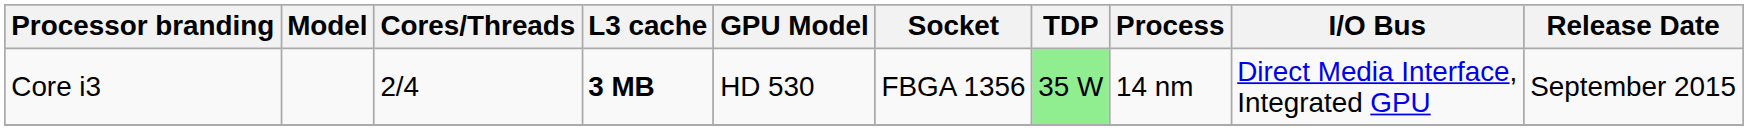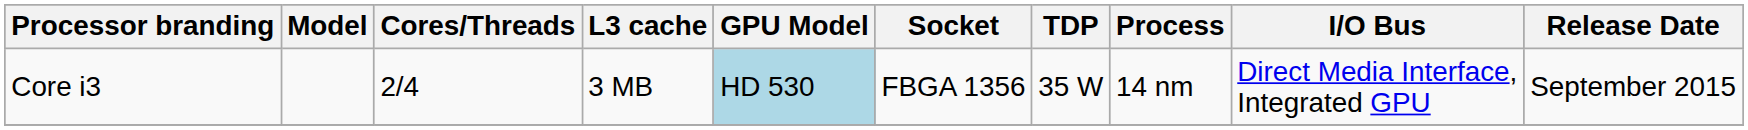(621, 86) bold -> (621, 86) normal
(767, 86) no background -> (767, 86) lightblue background
(1071, 86) lightgreen background -> (1071, 86) no background
